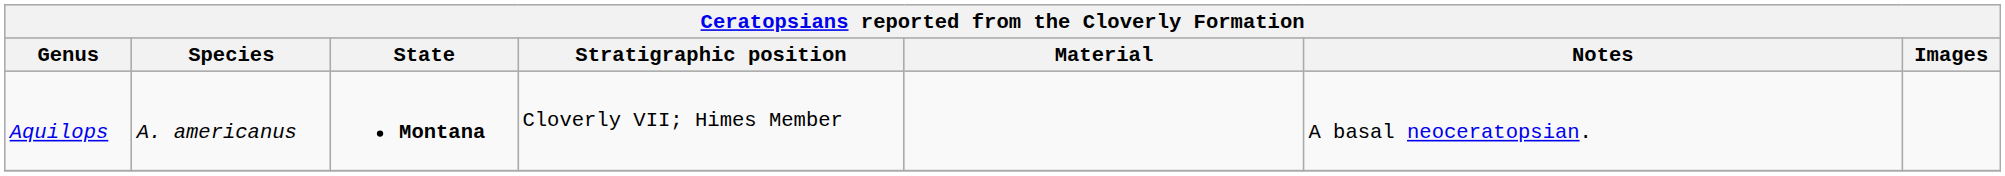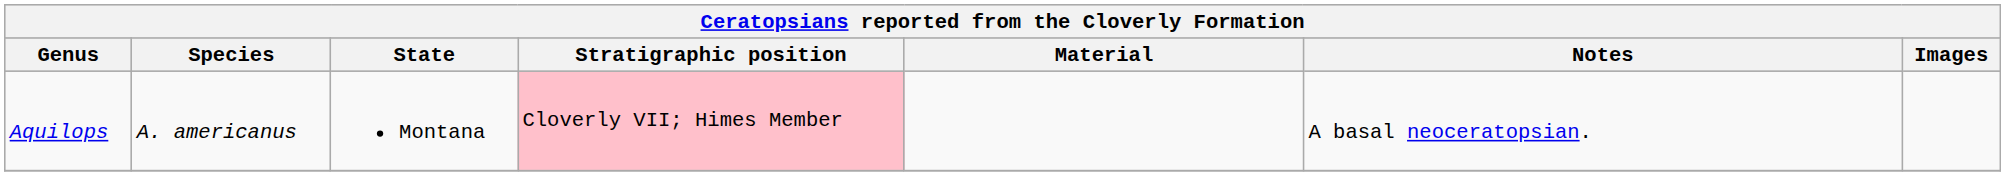(424, 133) bold -> (424, 133) normal
(683, 121) no background -> (683, 121) pink background
